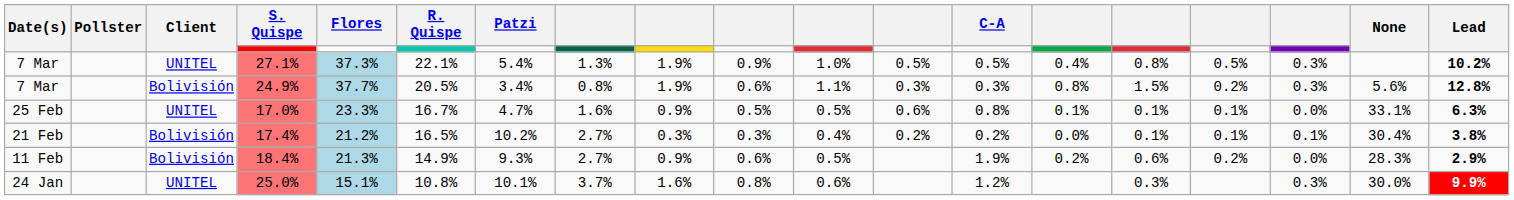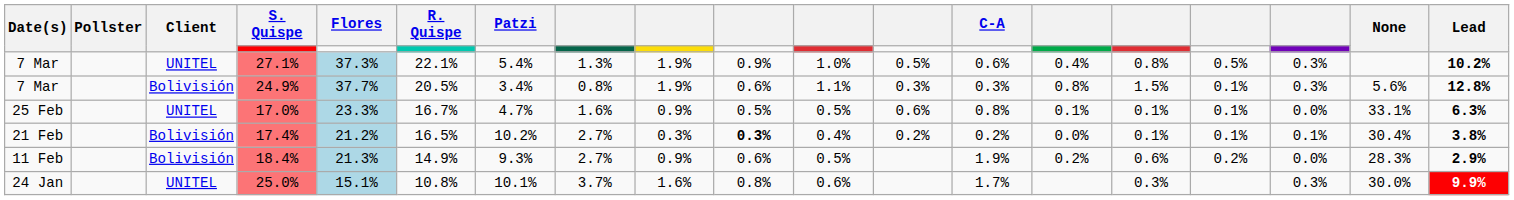(992, 64) 0.5% -> (992, 64) 0.6%
(1230, 88) 0.2% -> (1230, 88) 0.1%
(754, 135) normal -> (754, 135) bold
(992, 183) 1.2% -> (992, 183) 1.7%
